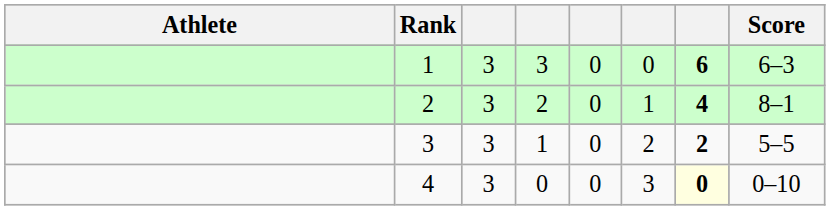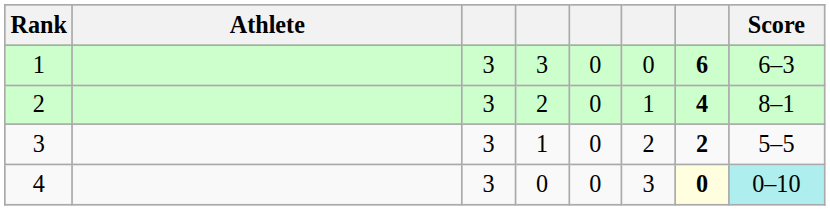columns swapped: (428, 24) <-> (199, 24)
(776, 184) no background -> (776, 184) paleturquoise background
